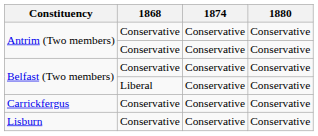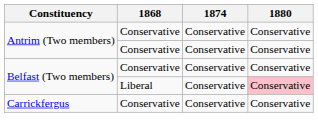(280, 85) no background -> (280, 85) pink background
- row: (25, 121)
